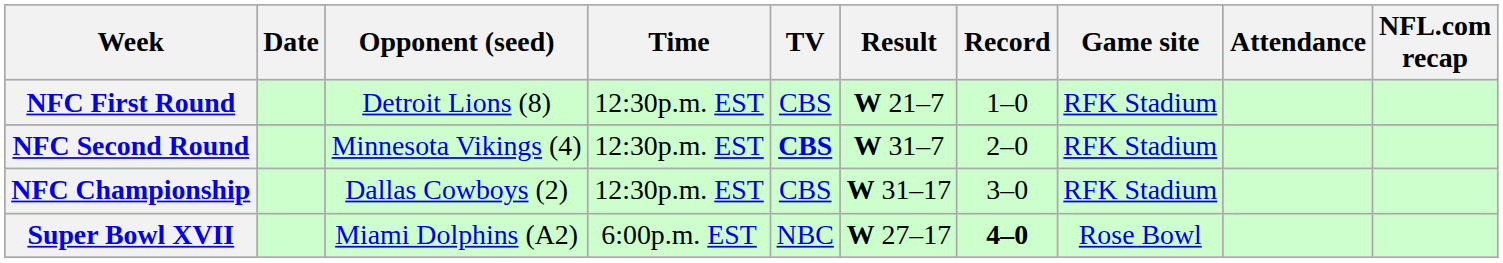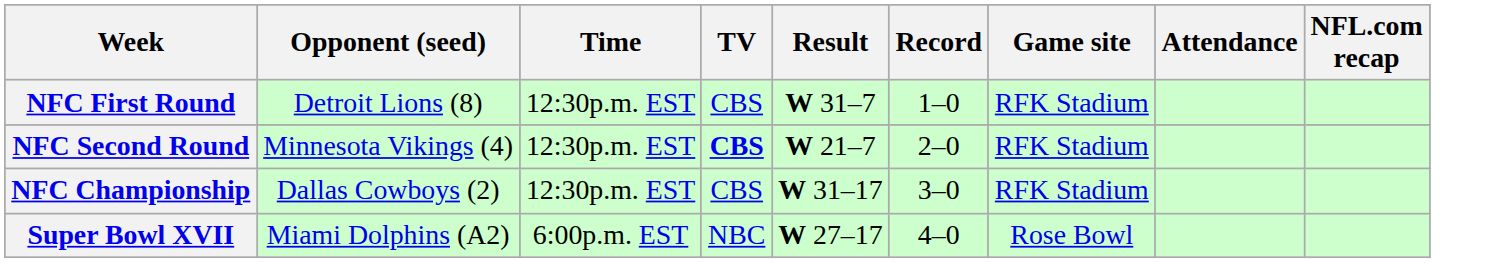- column: (291, 42)
(899, 102) W 21–7 -> (830, 102) W 31–7
(899, 146) W 31–7 -> (830, 146) W 21–7
(1007, 234) bold -> (939, 234) normal
